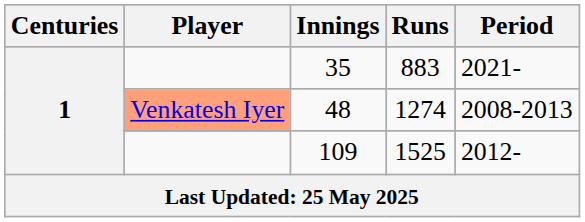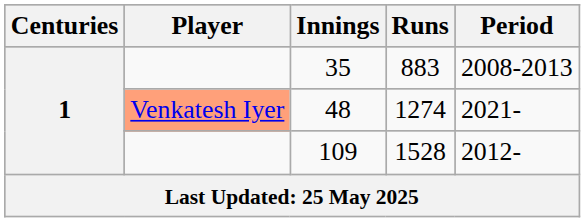(491, 68) 2021- -> (517, 68) 2008-2013
(517, 110) 2008-2013 -> (491, 110) 2021-
(420, 152) 1525 -> (420, 152) 1528
